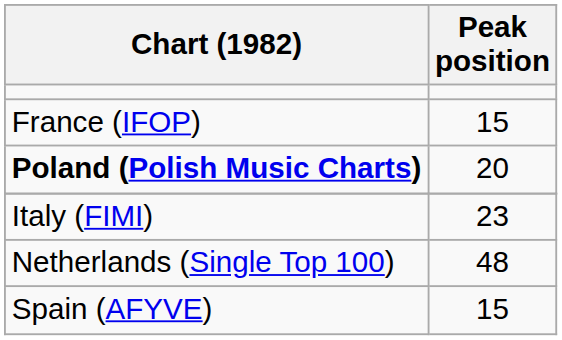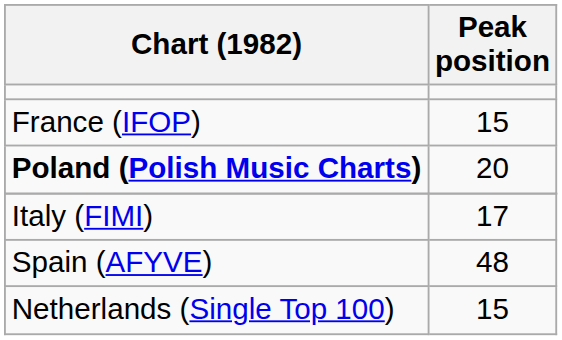(492, 215) 23 -> (492, 215) 17
(203, 262) Netherlands (Single Top 100) -> (112, 262) Spain (AFYVE)
(112, 309) Spain (AFYVE) -> (203, 309) Netherlands (Single Top 100)
